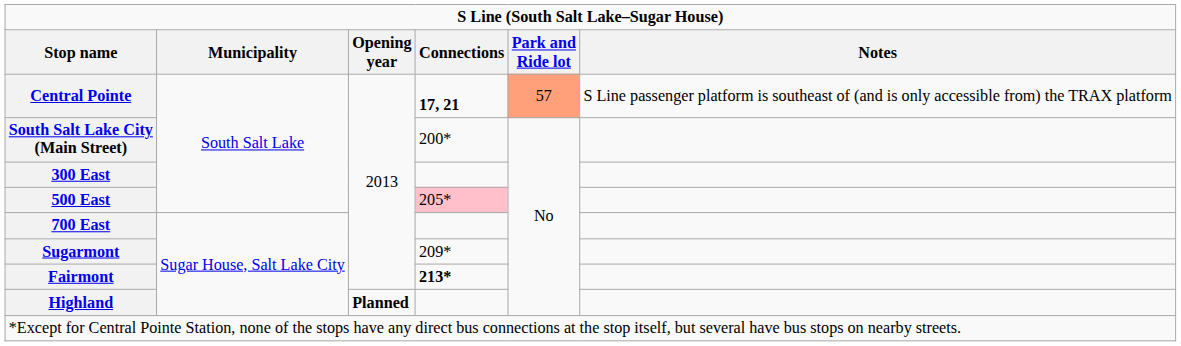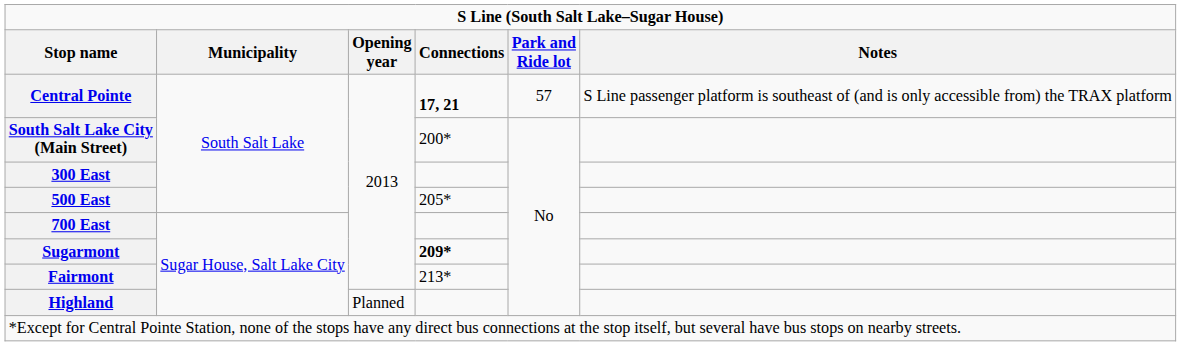(544, 95) lightsalmon background -> (544, 95) no background
(435, 199) pink background -> (435, 199) no background
(435, 251) normal -> (435, 251) bold
(435, 276) bold -> (435, 276) normal
(381, 302) bold -> (378, 302) normal
